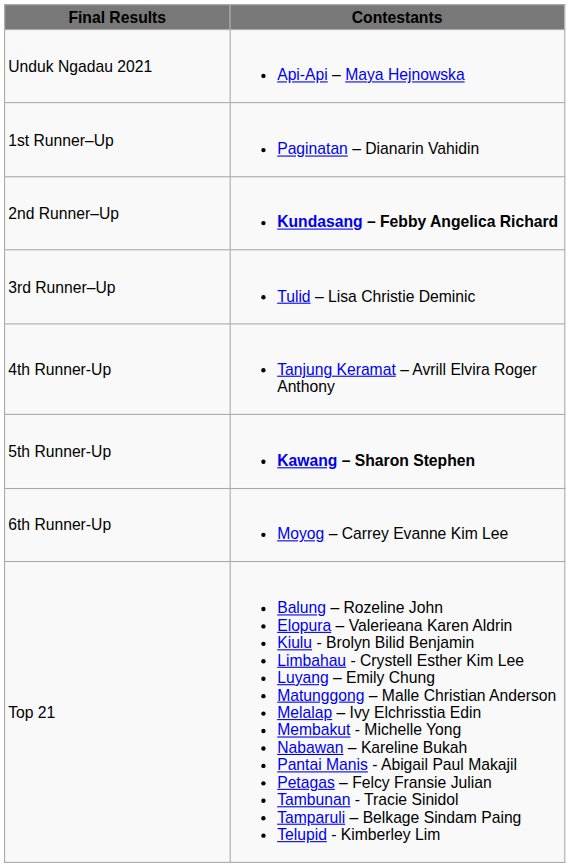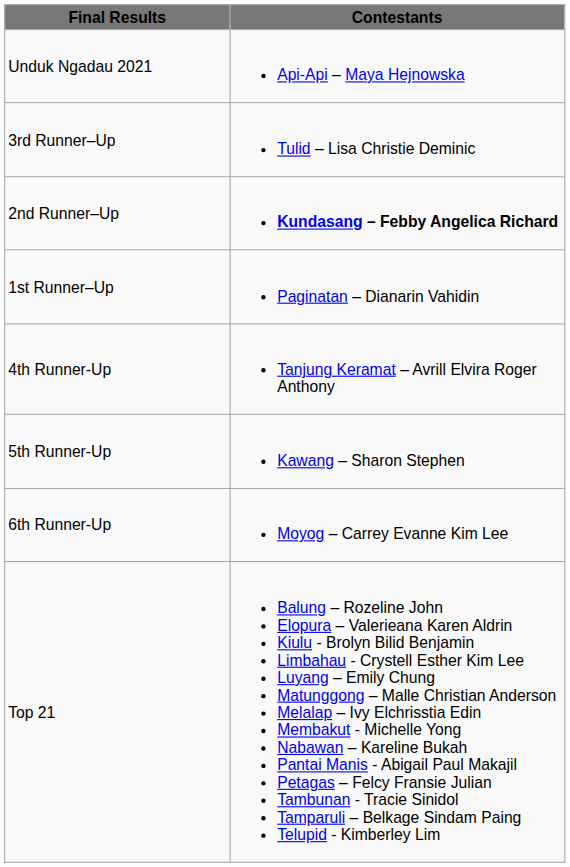rows swapped: (61, 140) <-> (62, 287)
(397, 461) bold -> (397, 461) normal
